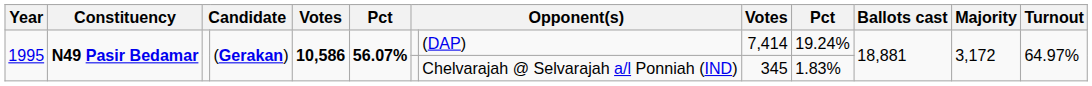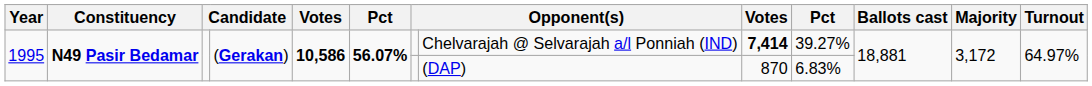(444, 43) (DAP) -> (580, 43) Chelvarajah @ Selvarajah a/l Ponniah (IND)
(768, 43) normal -> (768, 43) bold
(823, 43) 19.24% -> (823, 43) 39.27%
(580, 68) Chelvarajah @ Selvarajah a/l Ponniah (IND) -> (444, 68) (DAP)
(774, 68) 345 -> (774, 68) 870
(818, 68) 1.83% -> (818, 68) 6.83%
